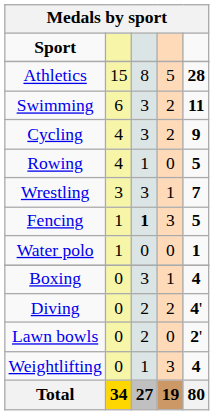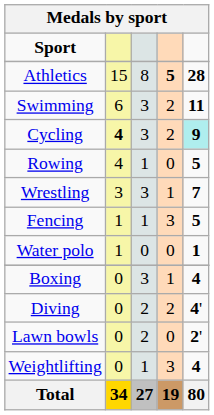(170, 76) normal -> (170, 76) bold
(119, 134) normal -> (119, 134) bold
(196, 134) no background -> (196, 134) paleturquoise background
(145, 221) bold -> (145, 221) normal
